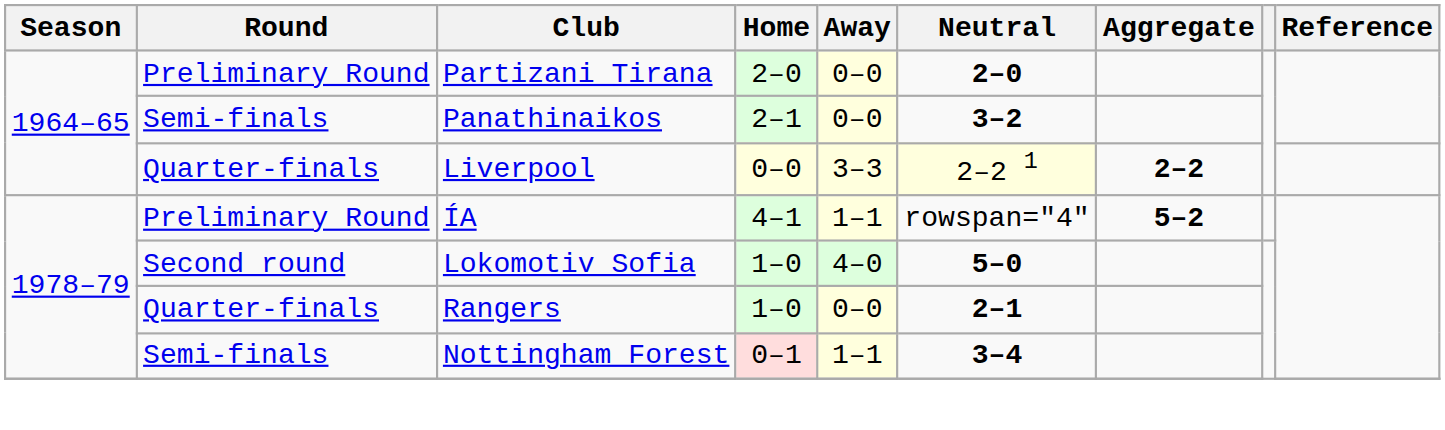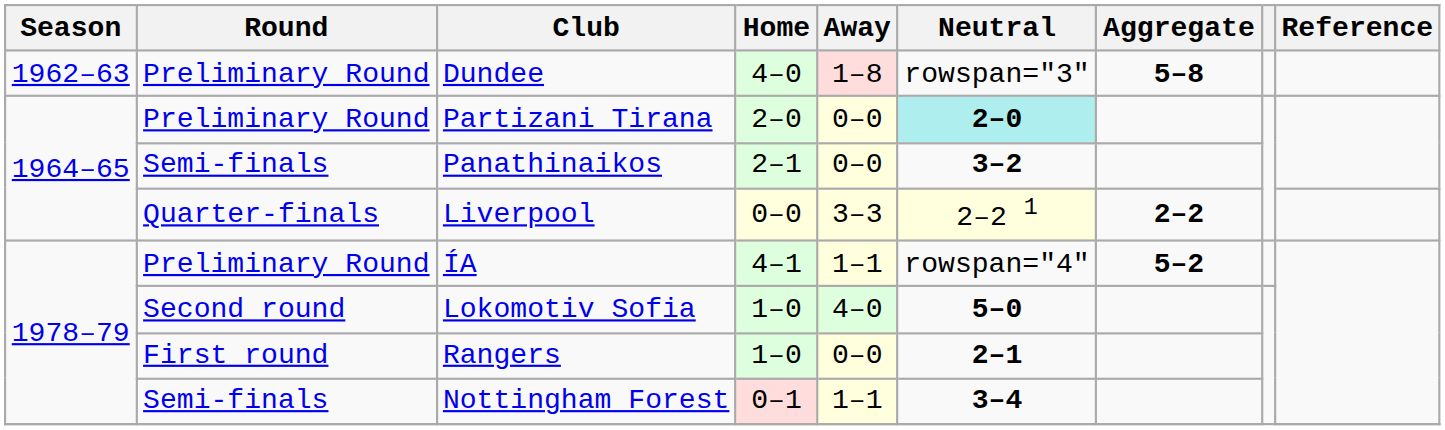+ row: (493, 74)
(997, 74) no background -> (997, 119) paleturquoise background
(261, 310) Quarter-finals -> (236, 356) First round
